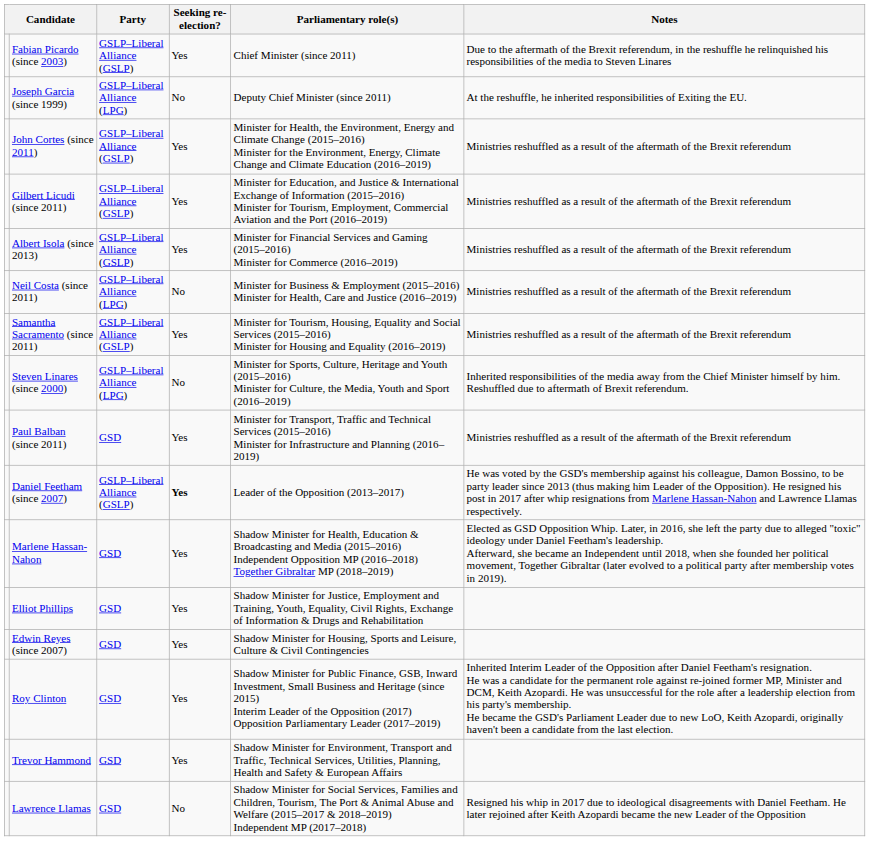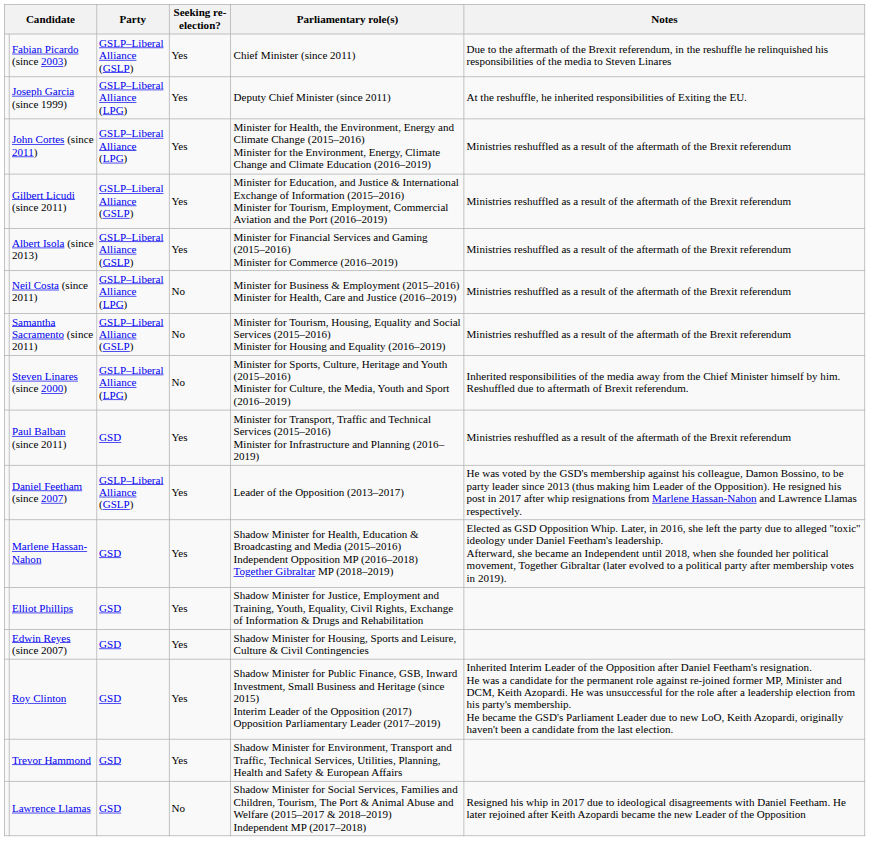(178, 97) No -> (180, 97) Yes
(131, 146) GSLP–Liberal Alliance (GSLP) -> (131, 146) GSLP–Liberal Alliance (LPG)
(180, 334) Yes -> (178, 334) No
(179, 492) bold -> (180, 492) normal
